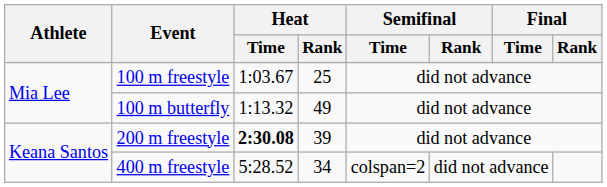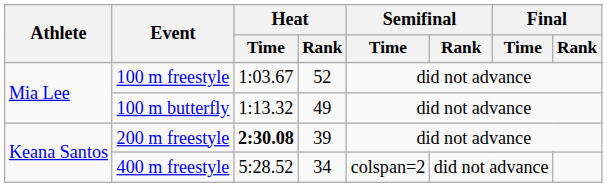(322, 78) 25 -> (322, 78) 52
